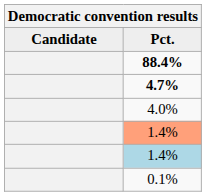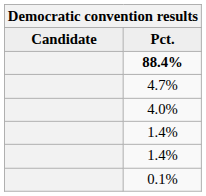(163, 86) bold -> (163, 86) normal
(163, 132) lightsalmon background -> (163, 132) no background
(163, 156) lightblue background -> (163, 156) no background
